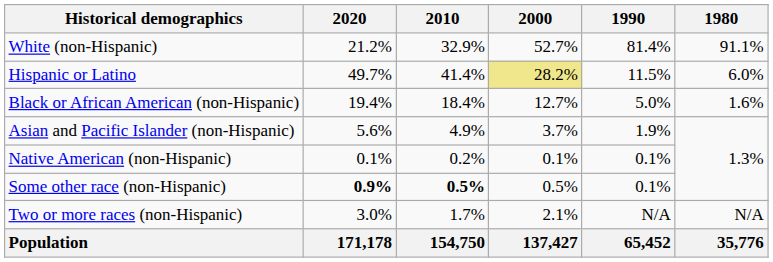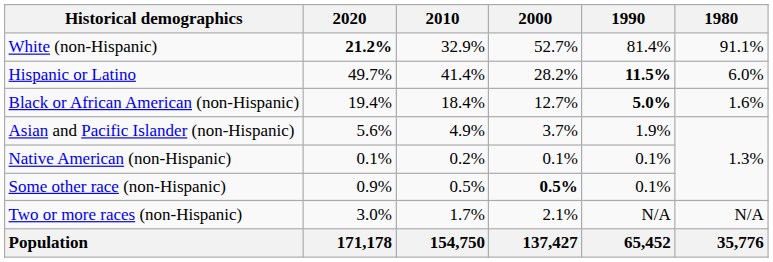(370, 46) normal -> (369, 46) bold
(556, 74) khaki background -> (556, 74) no background
(649, 74) normal -> (648, 74) bold
(653, 102) normal -> (652, 102) bold
(373, 187) bold -> (374, 187) normal
(466, 187) bold -> (467, 187) normal
(560, 187) normal -> (559, 187) bold
